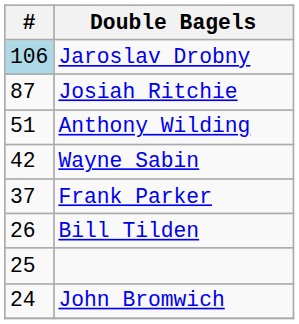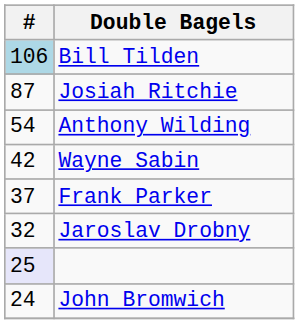(154, 57) Jaroslav Drobny -> (129, 57) Bill Tilden
(23, 127) 51 -> (23, 127) 54
(23, 231) 26 -> (23, 231) 32
(129, 231) Bill Tilden -> (154, 231) Jaroslav Drobny
(23, 266) no background -> (23, 266) lavender background
